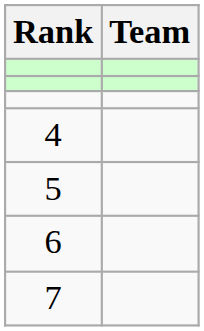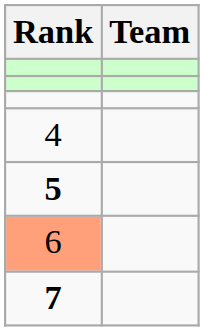(53, 188) normal -> (53, 188) bold
(53, 243) no background -> (53, 243) lightsalmon background
(53, 297) normal -> (53, 297) bold
